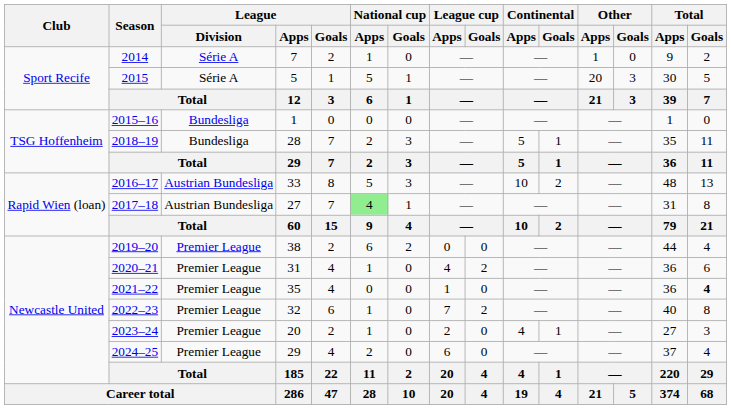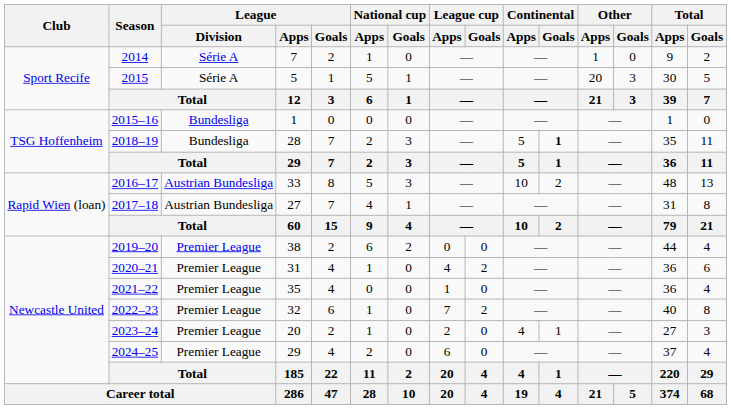(558, 141) normal -> (558, 141) bold
(369, 204) lightgreen background -> (369, 204) no background
(707, 288) bold -> (707, 288) normal
